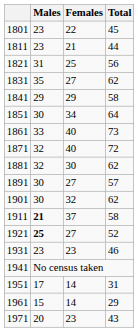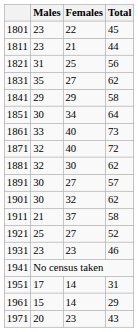(39, 217) bold -> (39, 217) normal
(39, 234) bold -> (39, 234) normal
